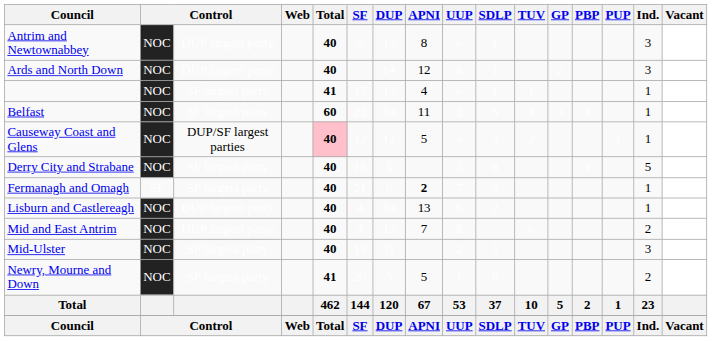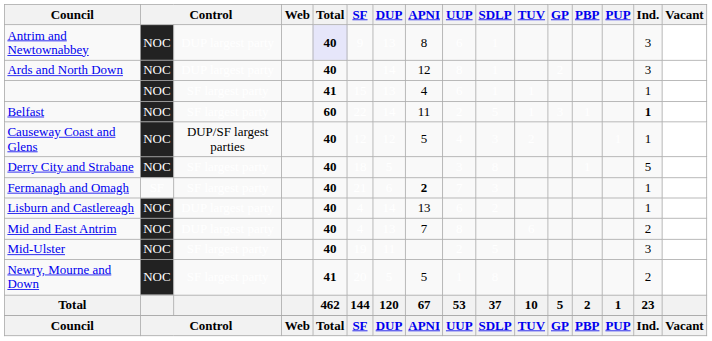(330, 42) no background -> (330, 42) lavender background
(648, 111) normal -> (648, 111) bold
(330, 139) pink background -> (330, 139) no background
